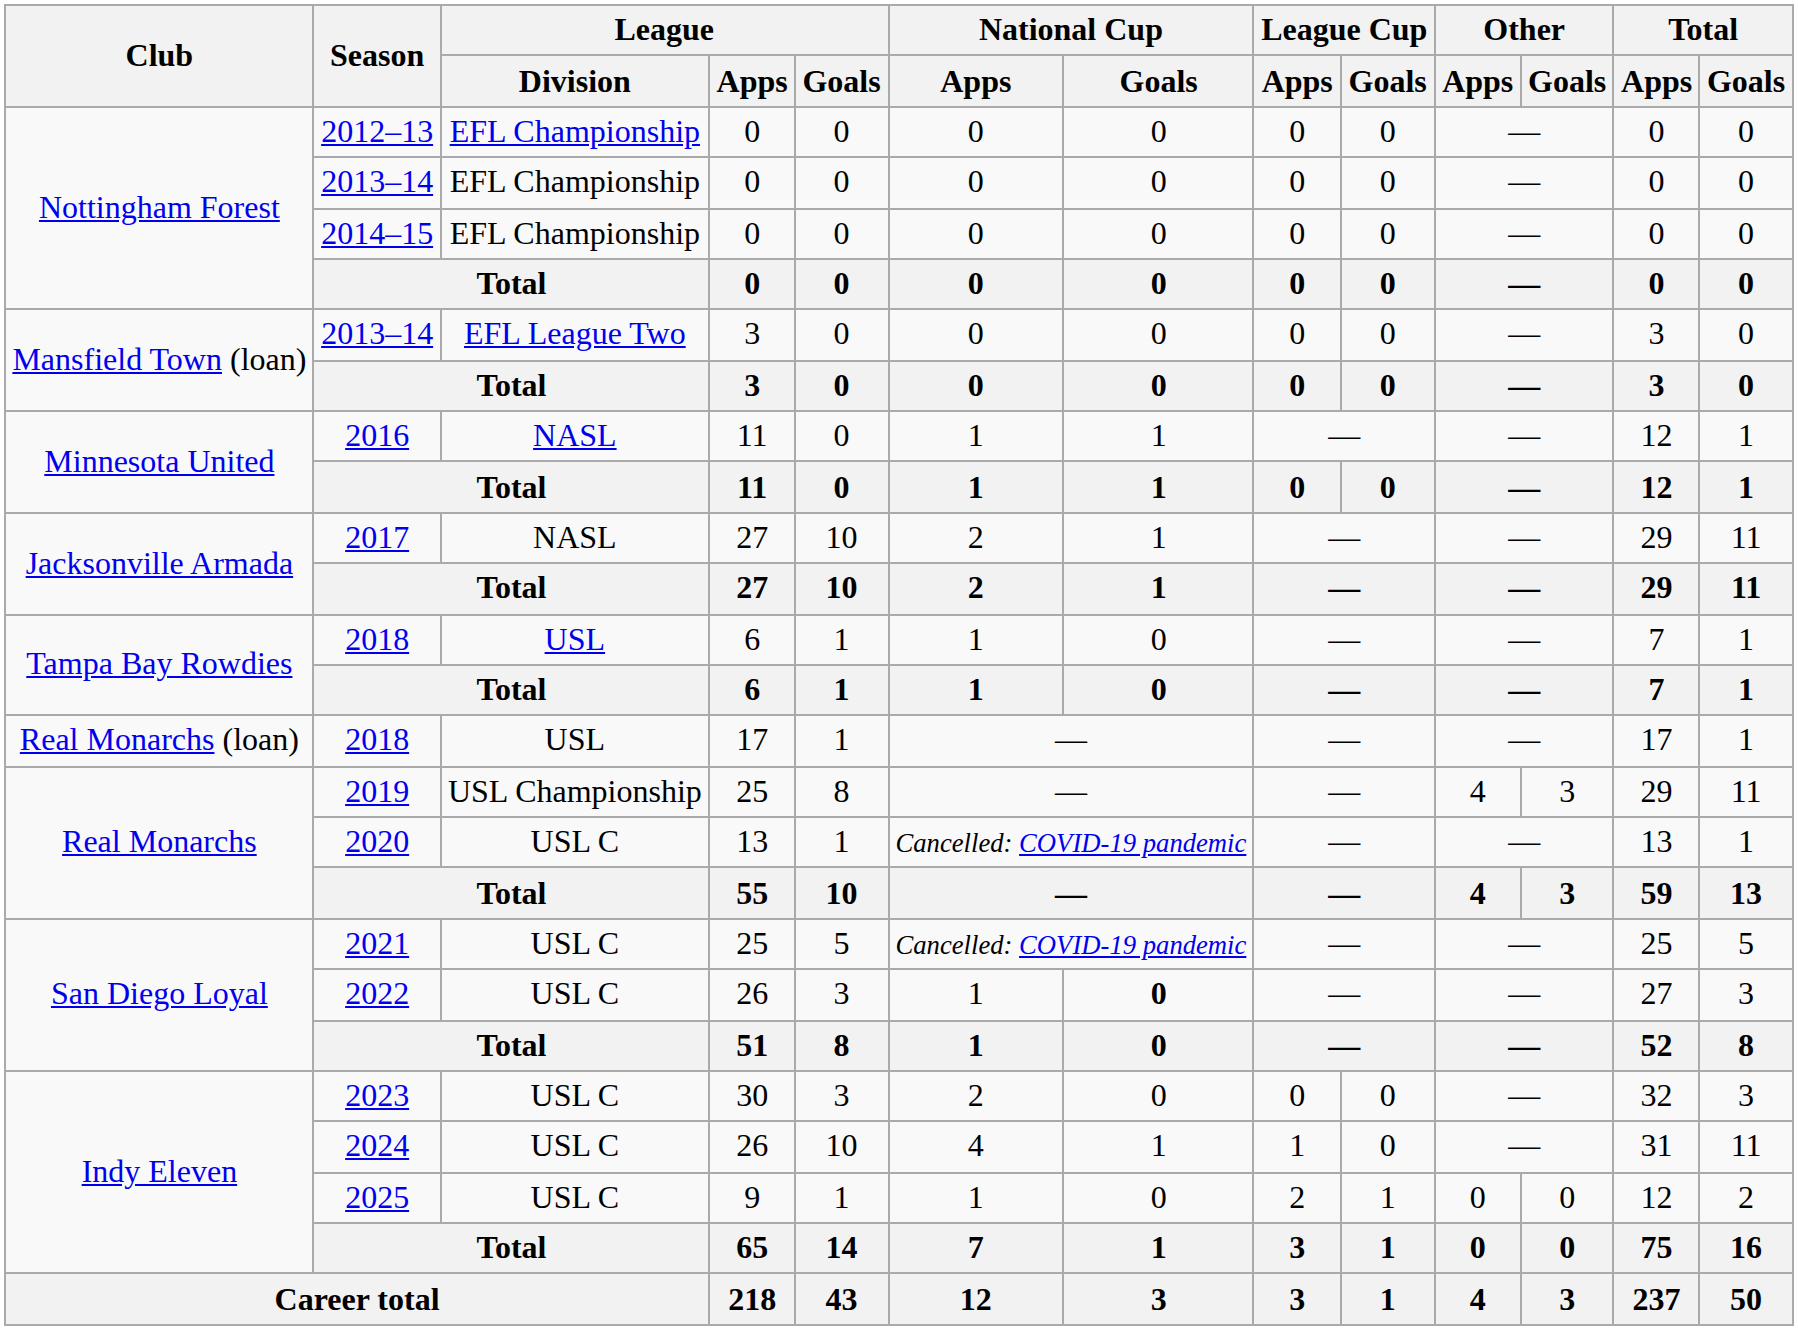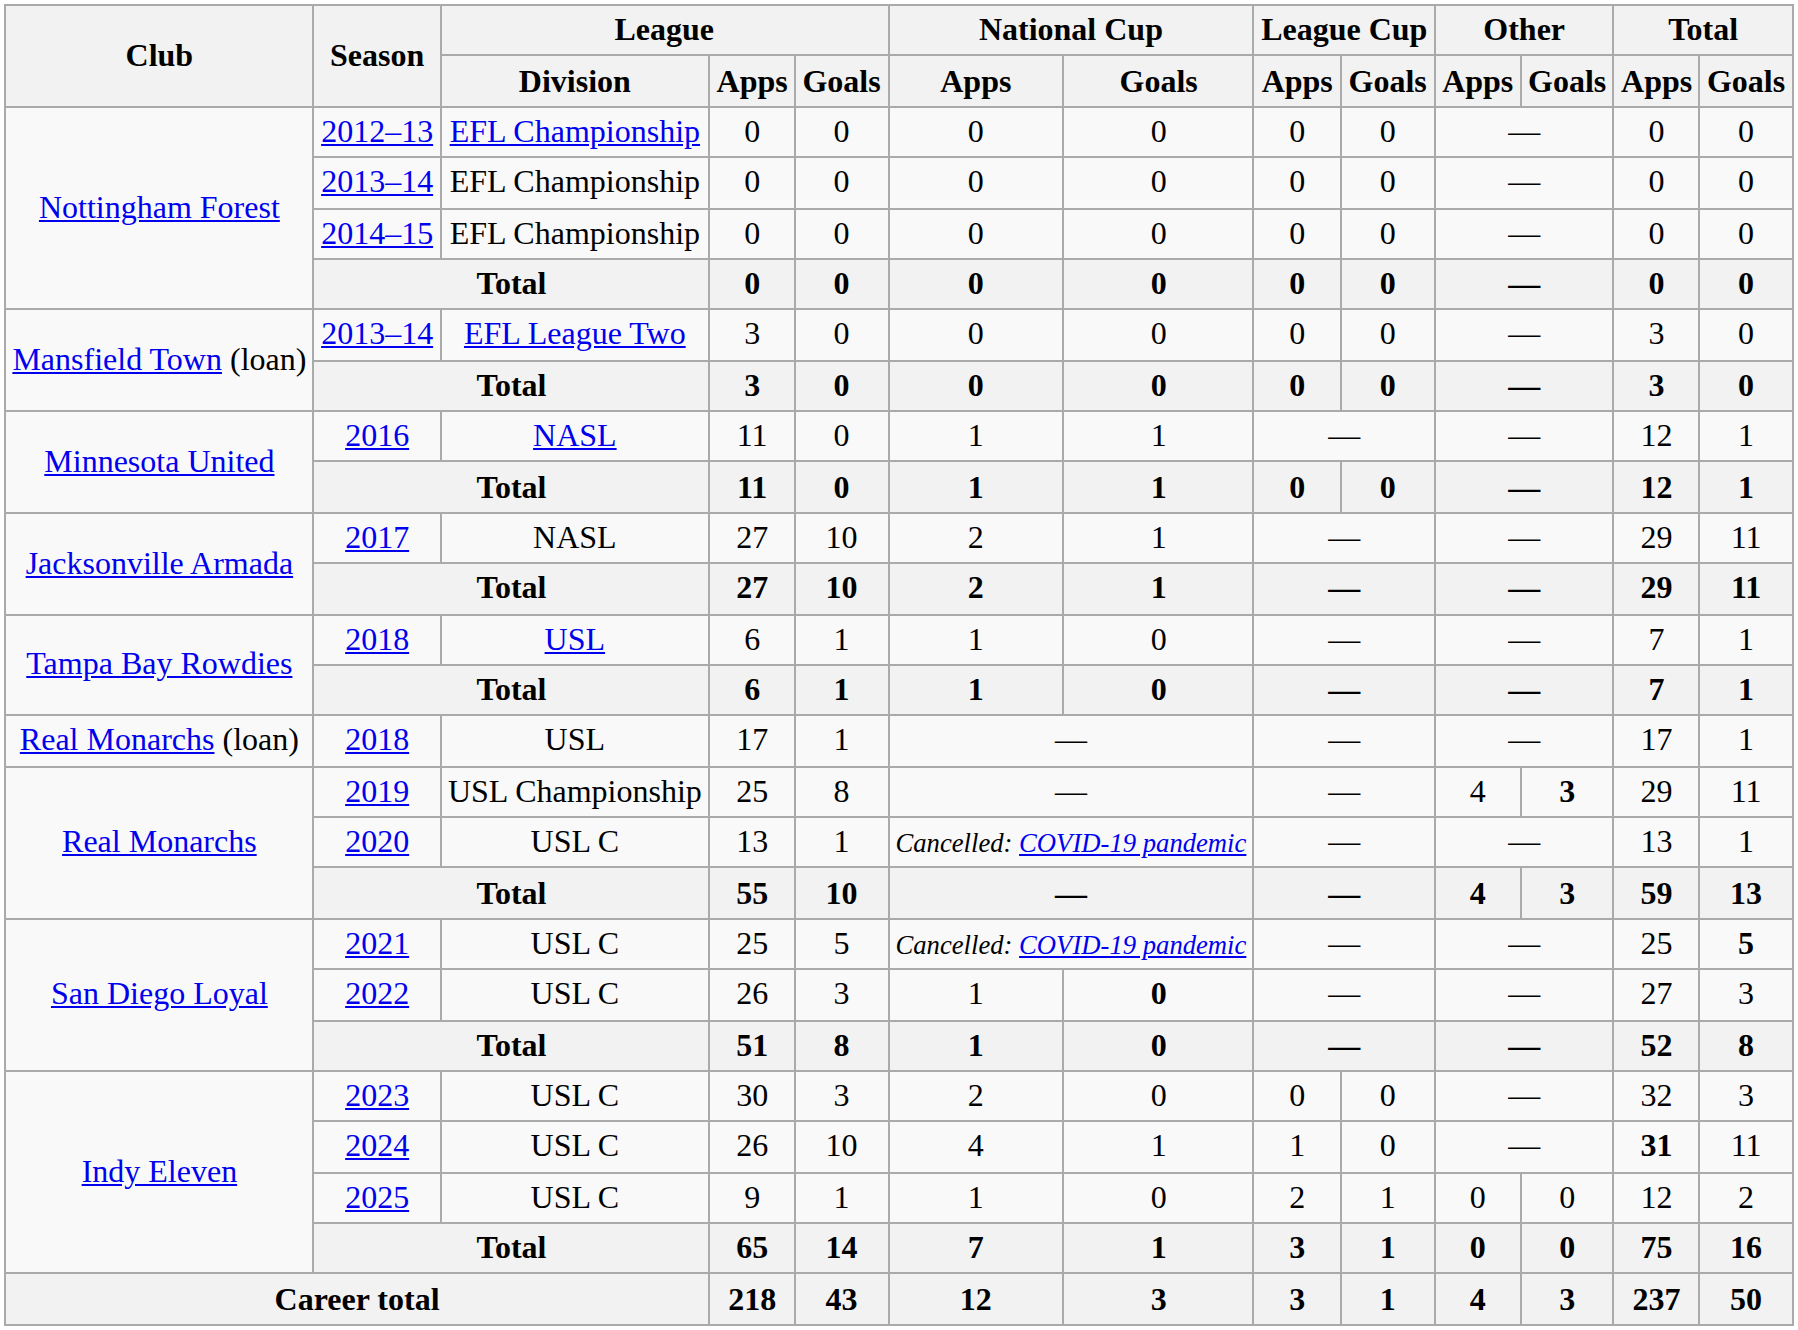(1567, 791) normal -> (1567, 791) bold
(1746, 943) normal -> (1746, 943) bold
(1657, 1146) normal -> (1657, 1146) bold
